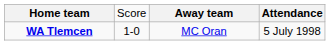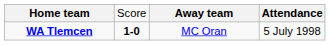(132, 31) normal -> (132, 31) bold
